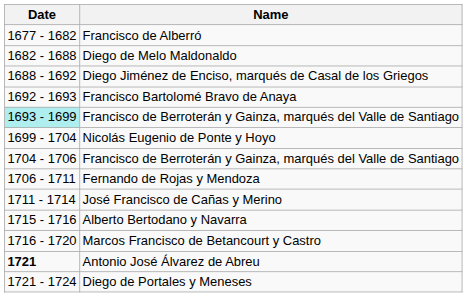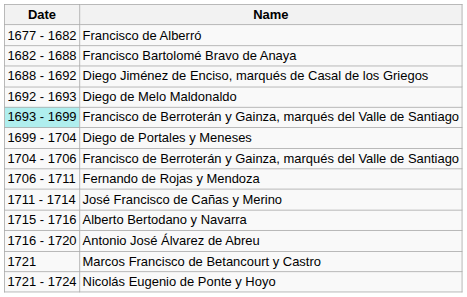(160, 55) Diego de Melo Maldonaldo -> (190, 55) Francisco Bartolomé Bravo de Anaya
(190, 96) Francisco Bartolomé Bravo de Anaya -> (160, 96) Diego de Melo Maldonaldo
(179, 138) Nicolás Eugenio de Ponte y Hoyo -> (167, 138) Diego de Portales y Meneses
(202, 240) Marcos Francisco de Betancourt y Castro -> (171, 240) Antonio José Álvarez de Abreu
(22, 261) bold -> (22, 261) normal
(171, 261) Antonio José Álvarez de Abreu -> (202, 261) Marcos Francisco de Betancourt y Castro
(167, 281) Diego de Portales y Meneses -> (179, 281) Nicolás Eugenio de Ponte y Hoyo
